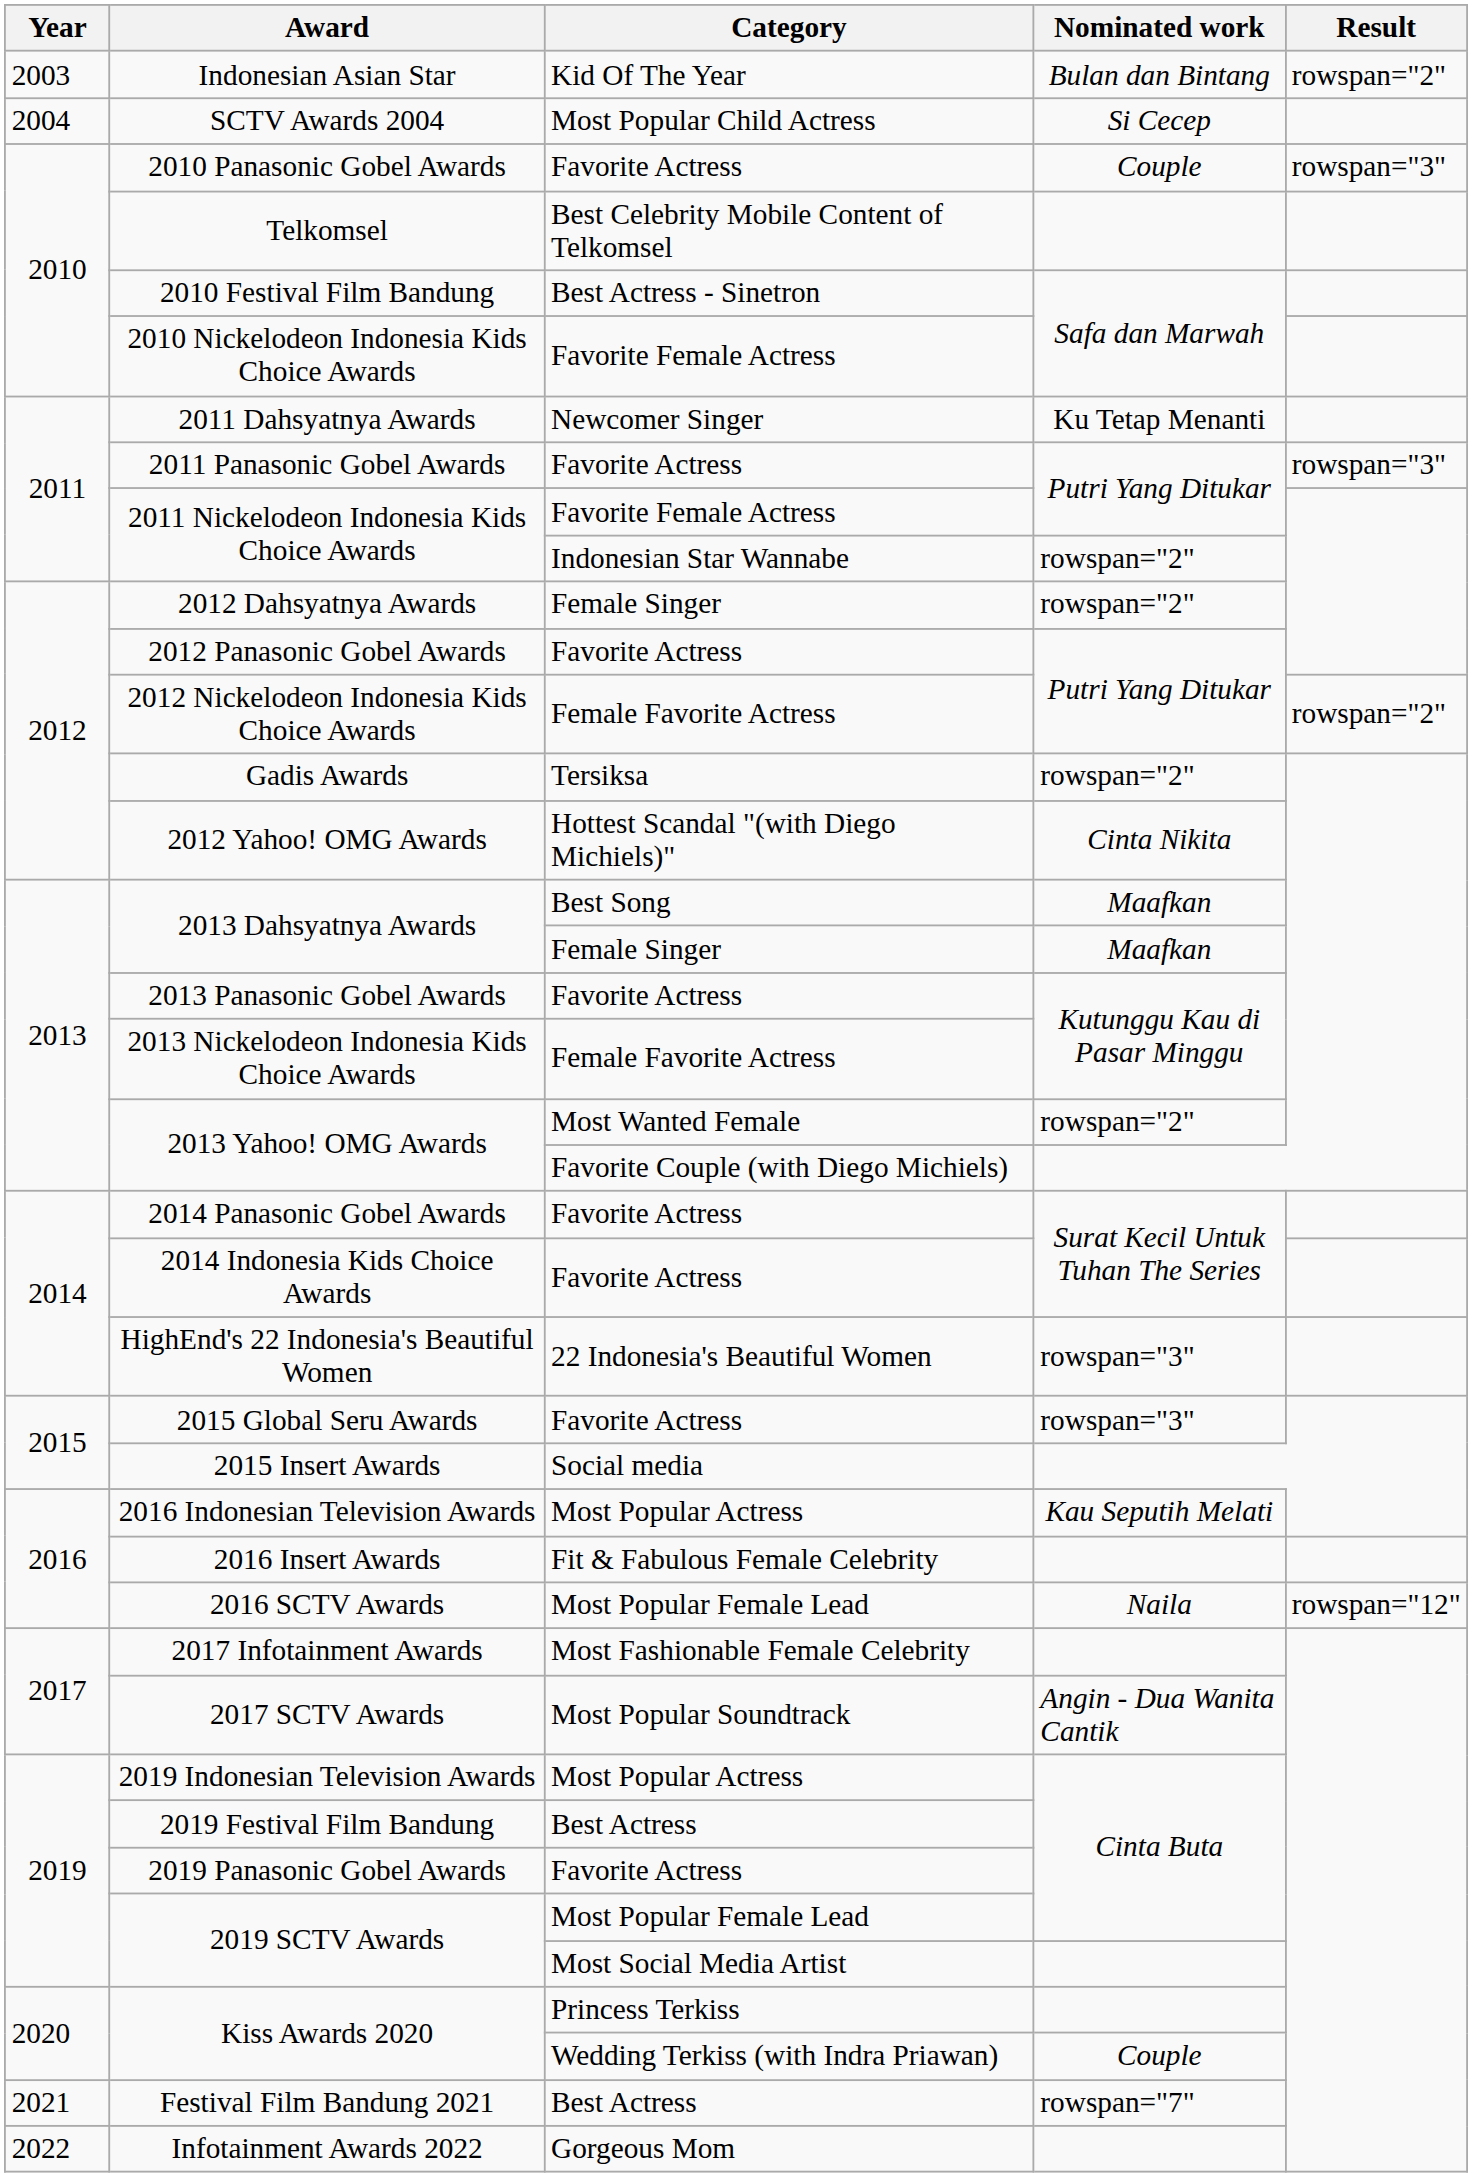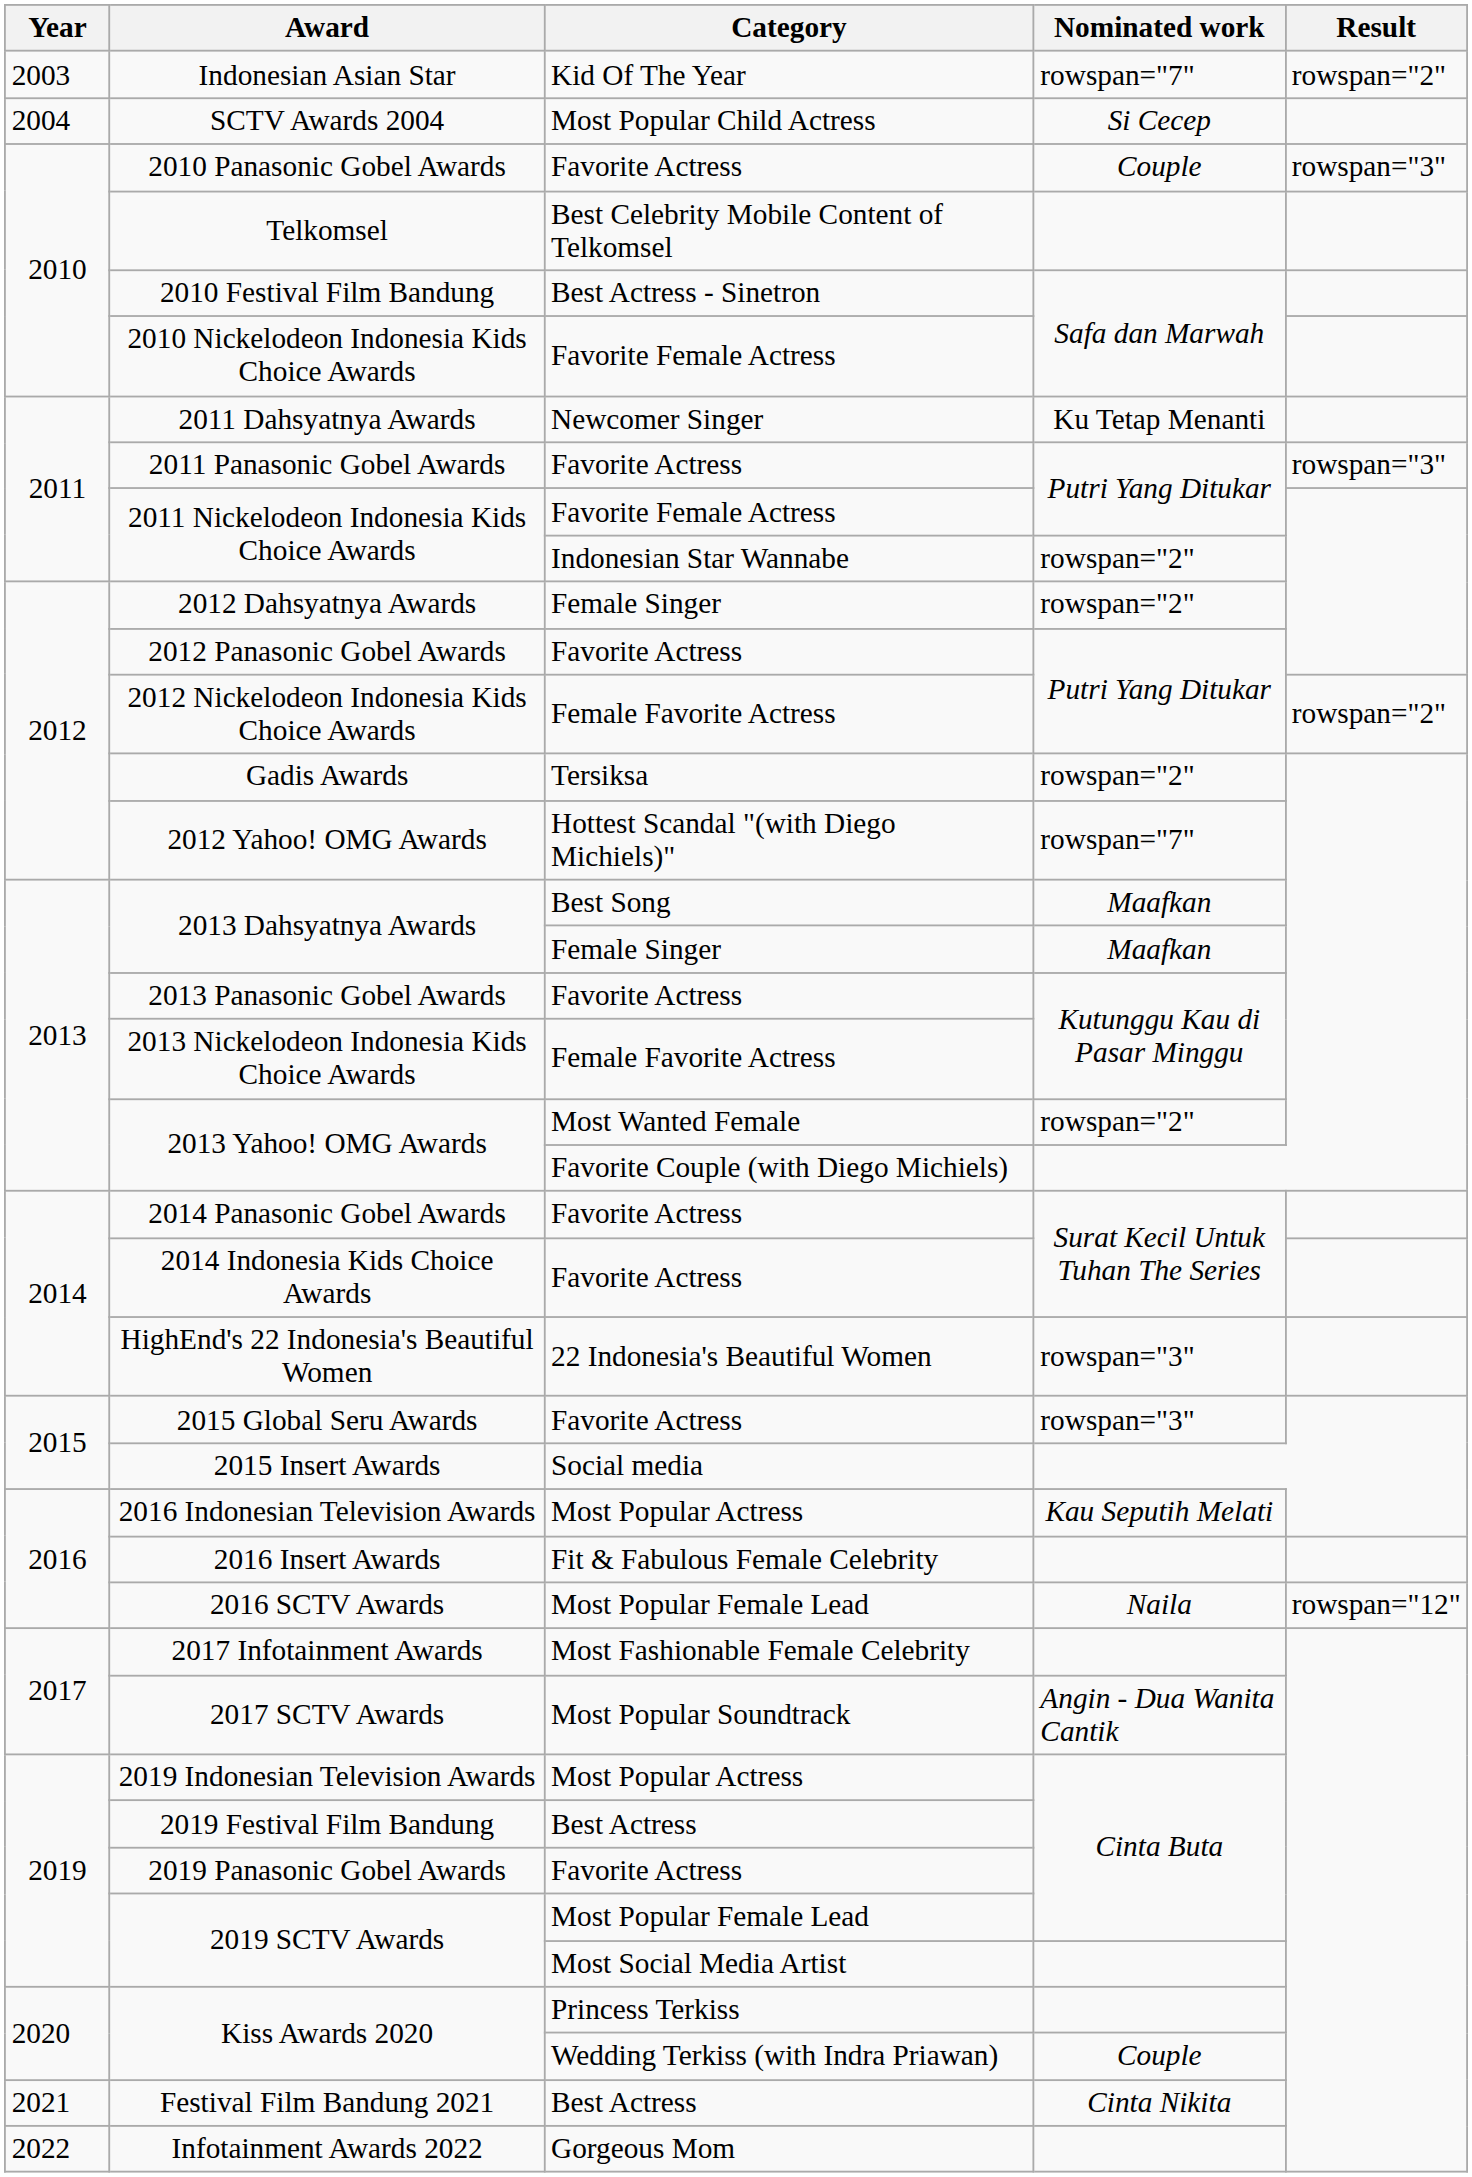(1159, 74) Bulan dan Bintang -> (1117, 74) rowspan="7"
(1159, 839) Cinta Nikita -> (1117, 839) rowspan="7"
(1117, 2102) rowspan="7" -> (1159, 2102) Cinta Nikita
